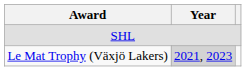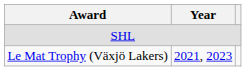(203, 55) lightgrey background -> (203, 55) no background
